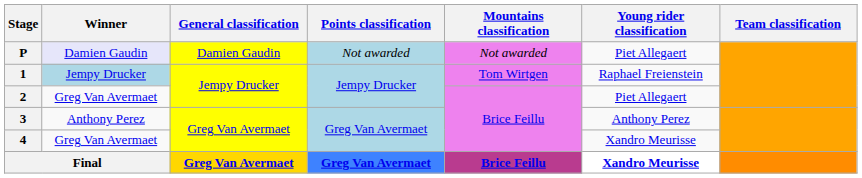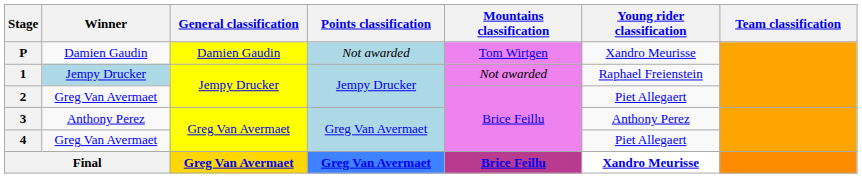(106, 53) lavender background -> (106, 53) no background
(513, 53) Not awarded -> (513, 53) Tom Wirtgen
(651, 53) Piet Allegaert -> (651, 53) Xandro Meurisse
(513, 75) Tom Wirtgen -> (513, 75) Not awarded
(651, 140) Xandro Meurisse -> (651, 140) Piet Allegaert
